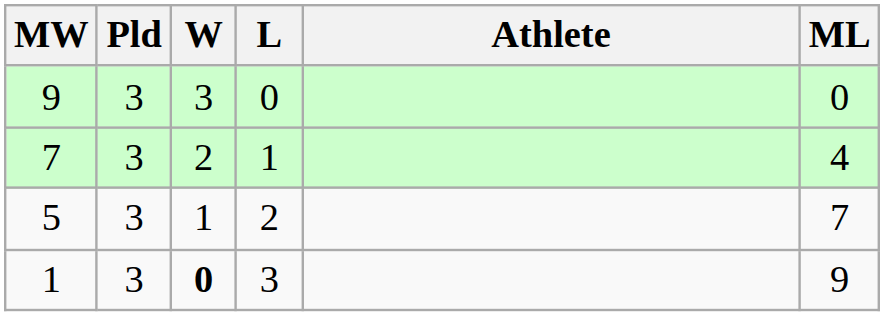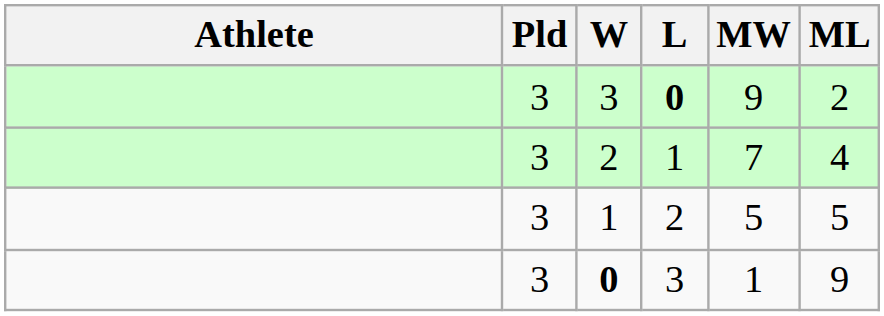columns swapped: (551, 34) <-> (51, 34)
(269, 95) normal -> (675, 95) bold
(840, 95) 0 -> (840, 95) 2
(840, 217) 7 -> (840, 217) 5
